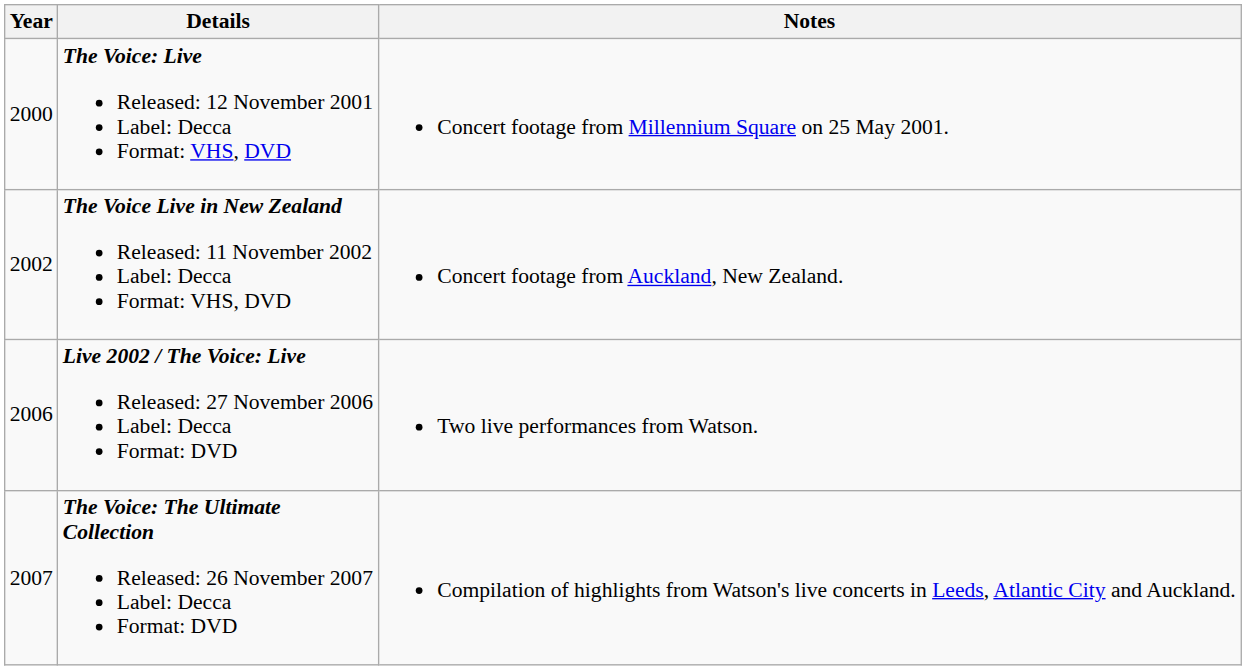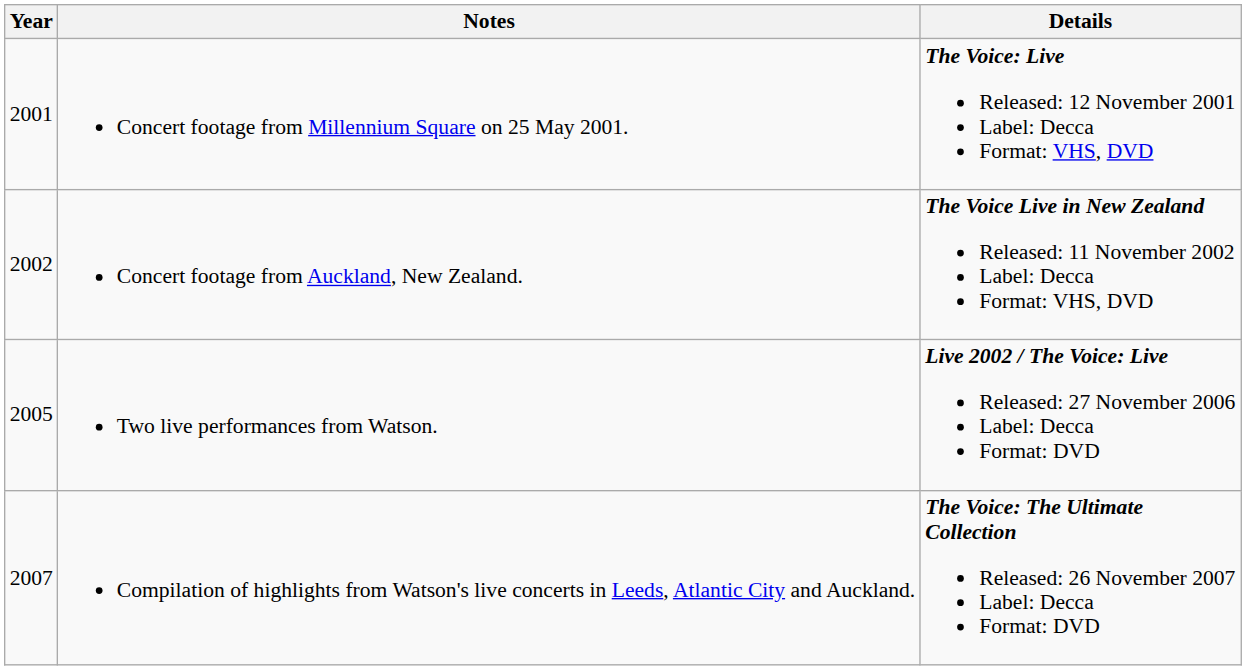columns swapped: (218, 21) <-> (809, 21)
(31, 113) 2000 -> (31, 113) 2001
(31, 414) 2006 -> (31, 414) 2005
